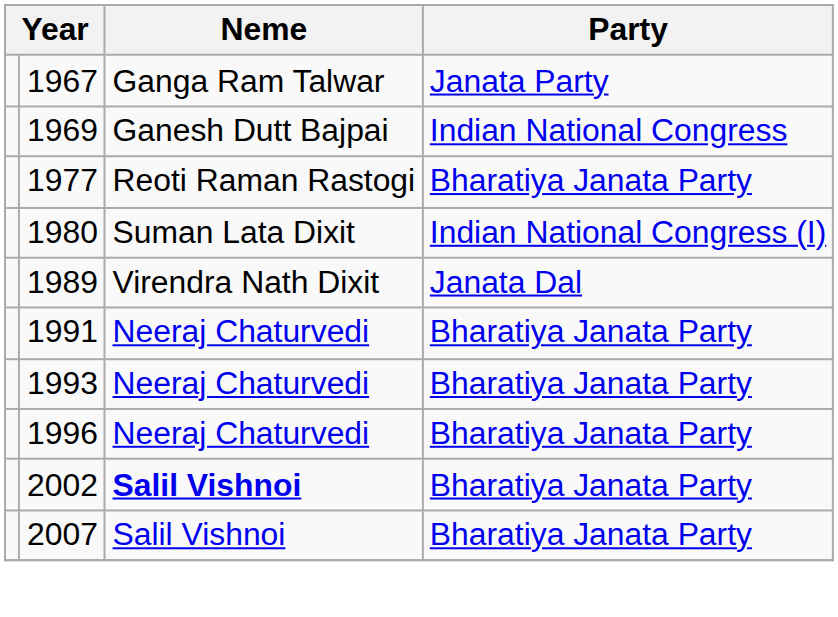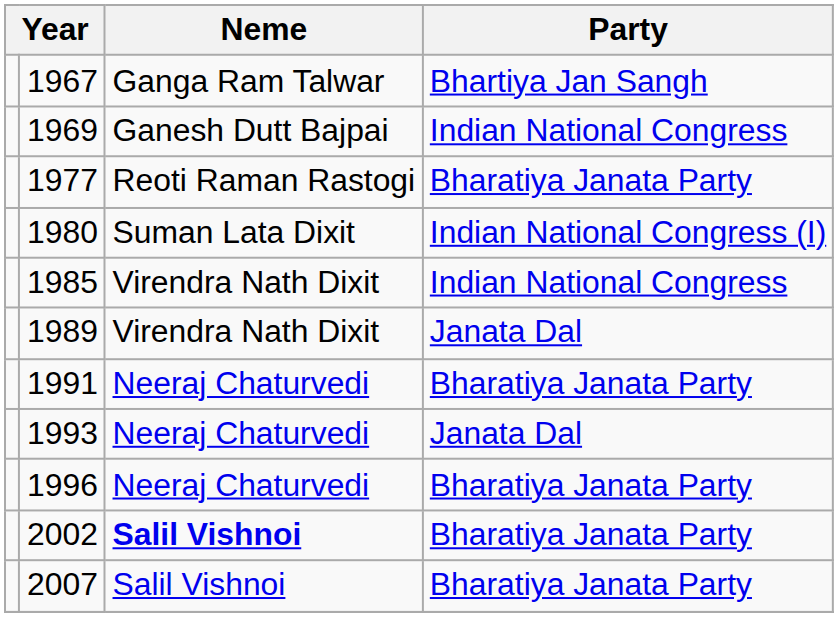(519, 80) Janata Party -> (569, 80) Bhartiya Jan Sangh
+ row: (62, 282)
(591, 383) Bharatiya Janata Party -> (506, 433) Janata Dal
